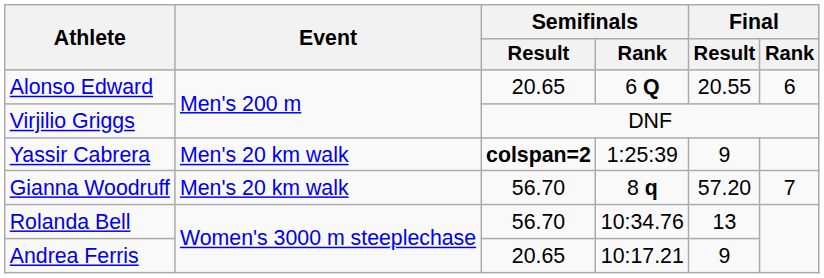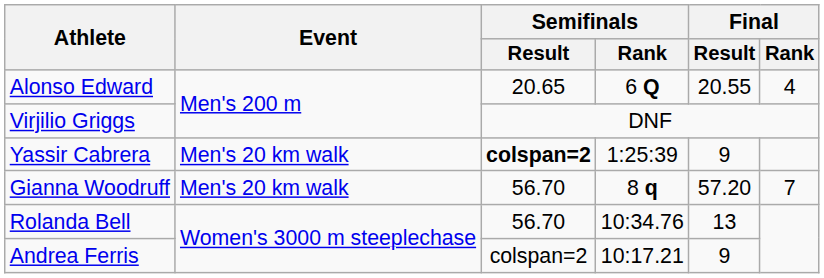(790, 87) 6 -> (790, 87) 4
(538, 256) 20.65 -> (538, 256) colspan=2
